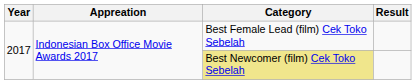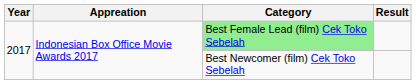(286, 36) no background -> (286, 36) lightgreen background
(280, 65) khaki background -> (280, 65) no background
